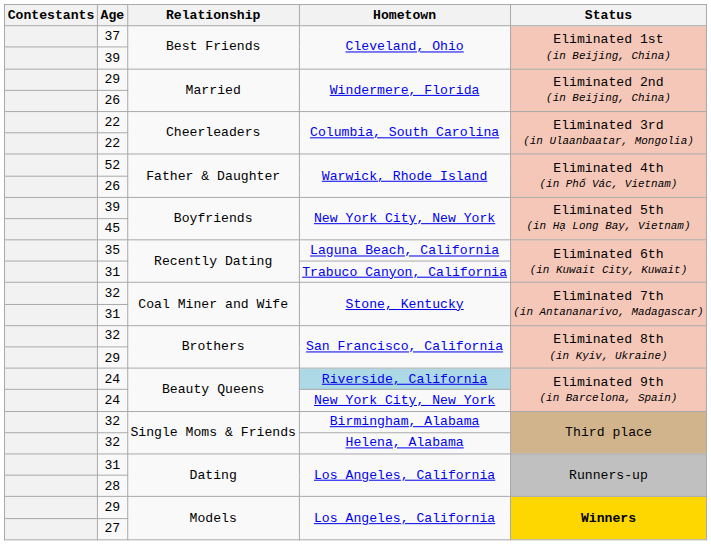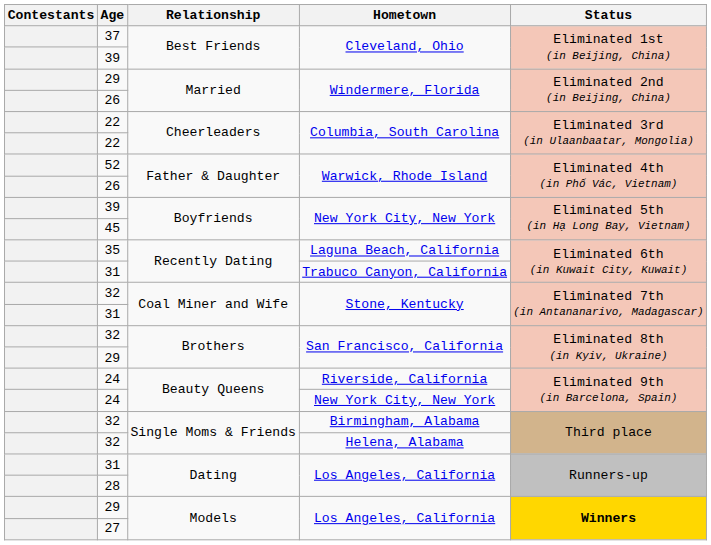(405, 379) lightblue background -> (405, 379) no background
